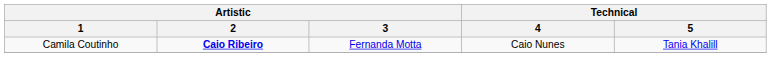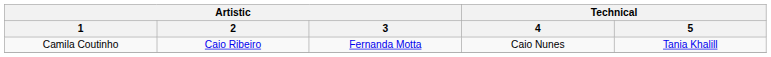(233, 45) bold -> (233, 45) normal
